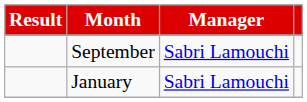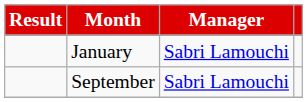rows swapped: (113, 50) <-> (102, 81)
